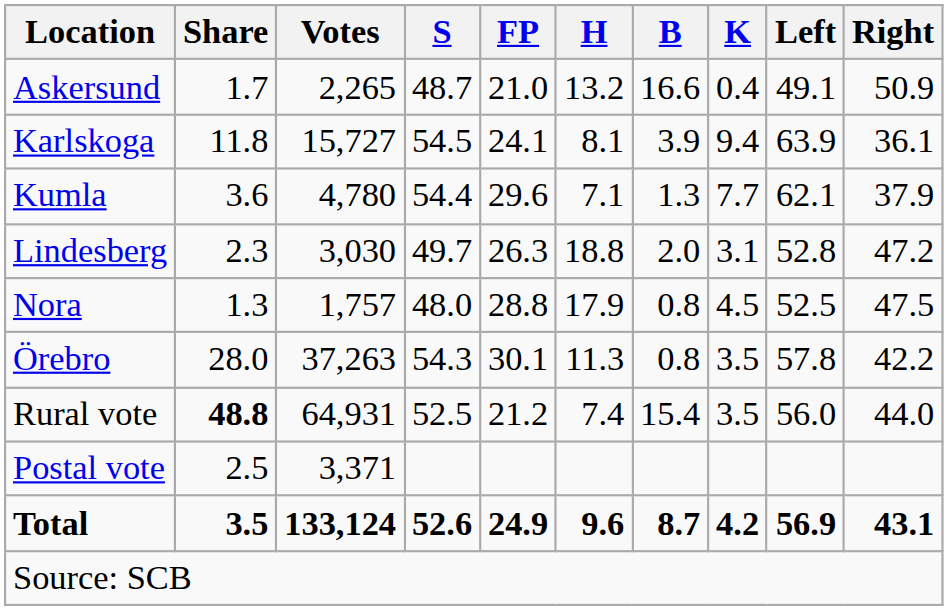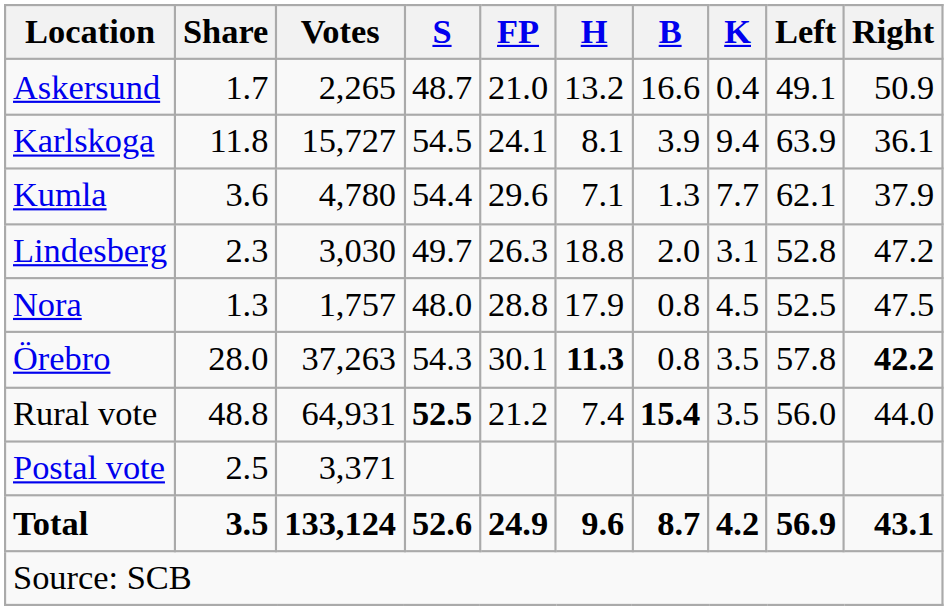(595, 359) normal -> (595, 359) bold
(904, 359) normal -> (904, 359) bold
(238, 413) bold -> (238, 413) normal
(442, 413) normal -> (442, 413) bold
(670, 413) normal -> (670, 413) bold
